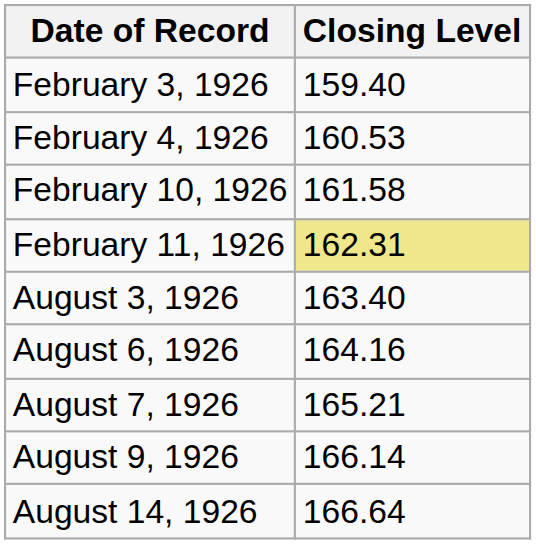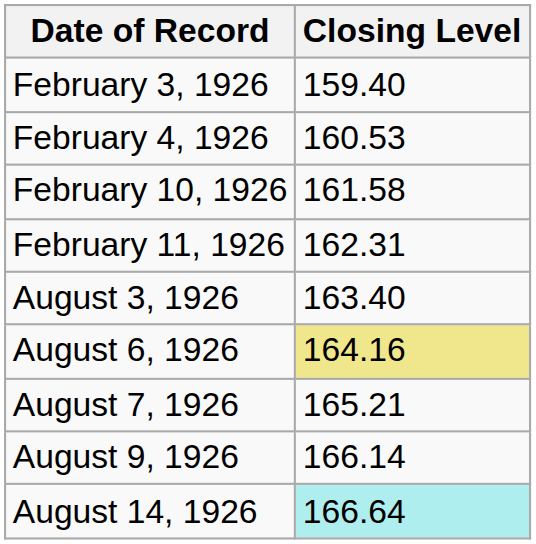(354, 244) khaki background -> (354, 244) no background
(354, 350) no background -> (354, 350) khaki background
(354, 510) no background -> (354, 510) paleturquoise background
